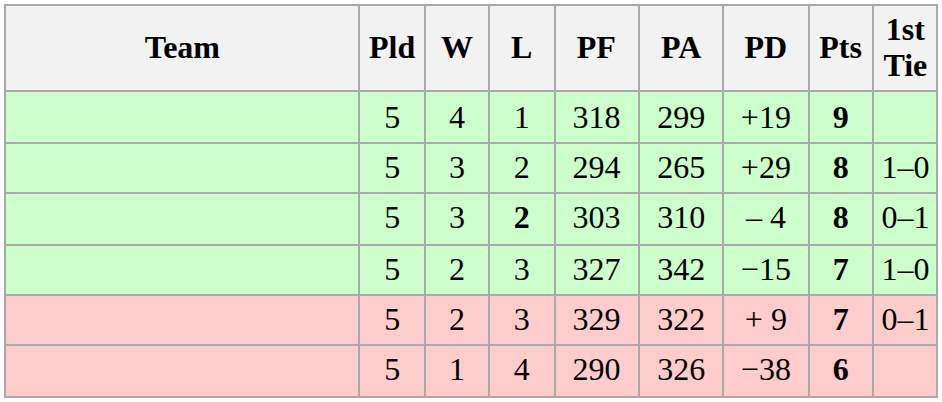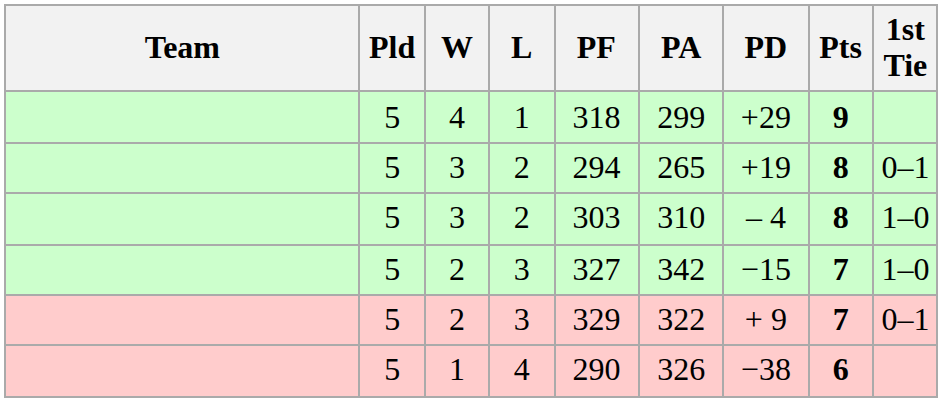(766, 116) +19 -> (766, 116) +29
(766, 167) +29 -> (766, 167) +19
(905, 167) 1–0 -> (905, 167) 0–1
(522, 218) bold -> (522, 218) normal
(905, 218) 0–1 -> (905, 218) 1–0
